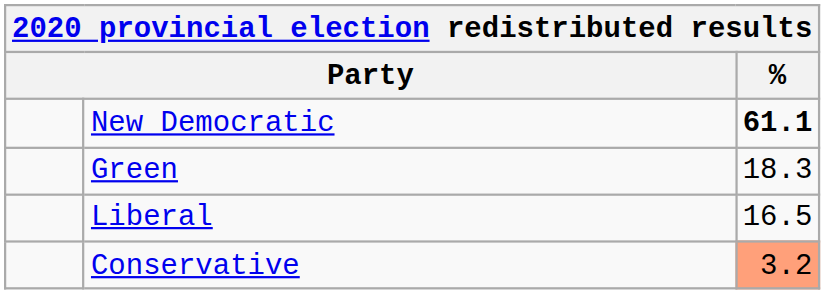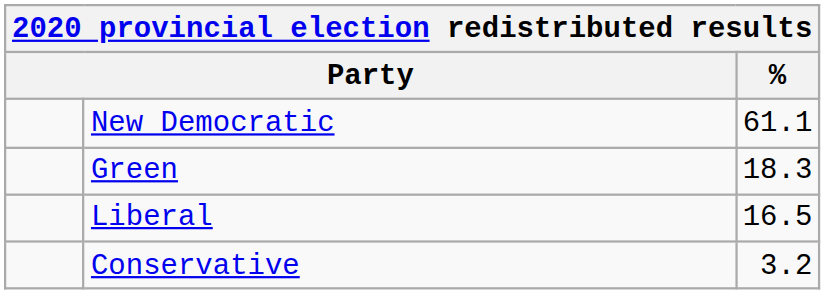(777, 123) bold -> (777, 123) normal
(786, 265) lightsalmon background -> (786, 265) no background
